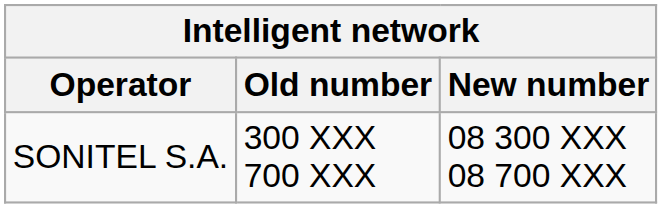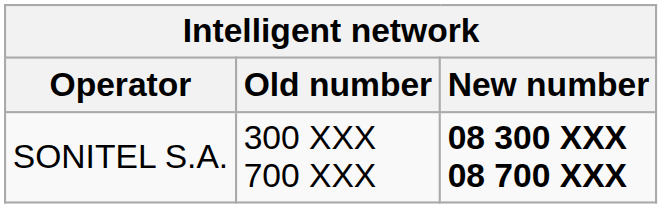(537, 156) normal -> (537, 156) bold
